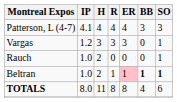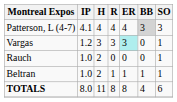(142, 27) no background -> (142, 27) lightgrey background
(124, 43) no background -> (124, 43) paleturquoise background
(124, 74) pink background -> (124, 74) no background
(142, 74) bold -> (142, 74) normal
(160, 74) bold -> (160, 74) normal
